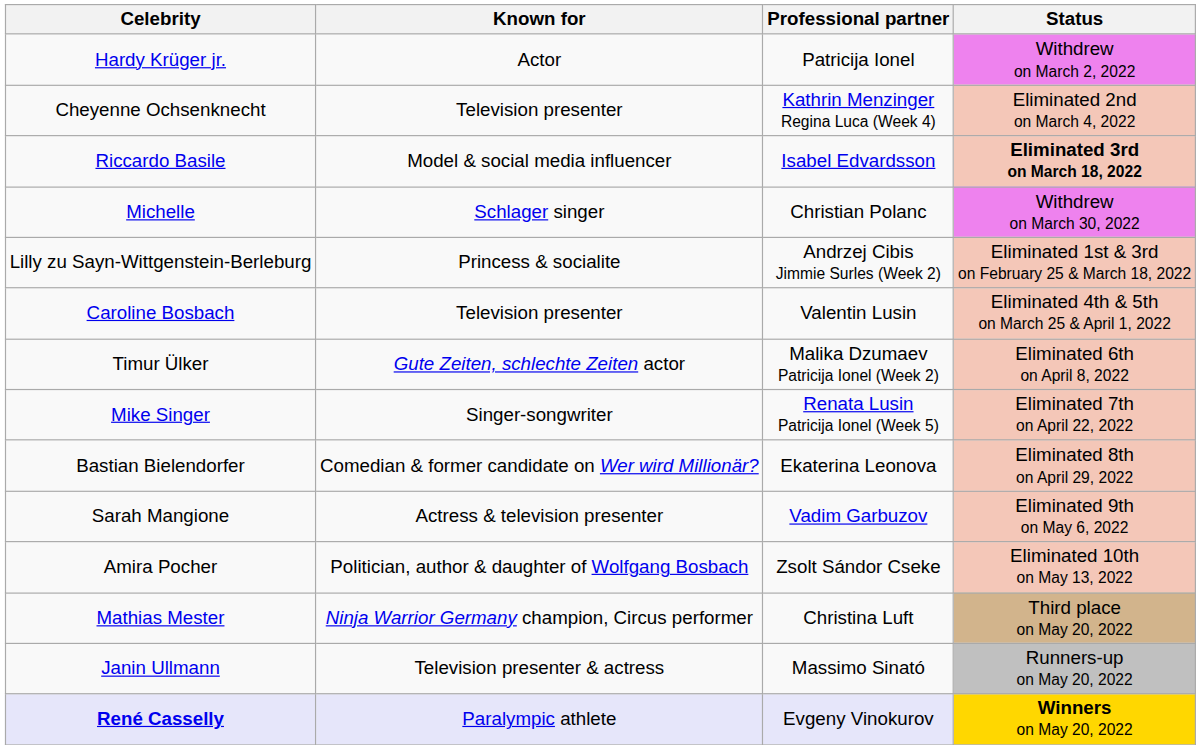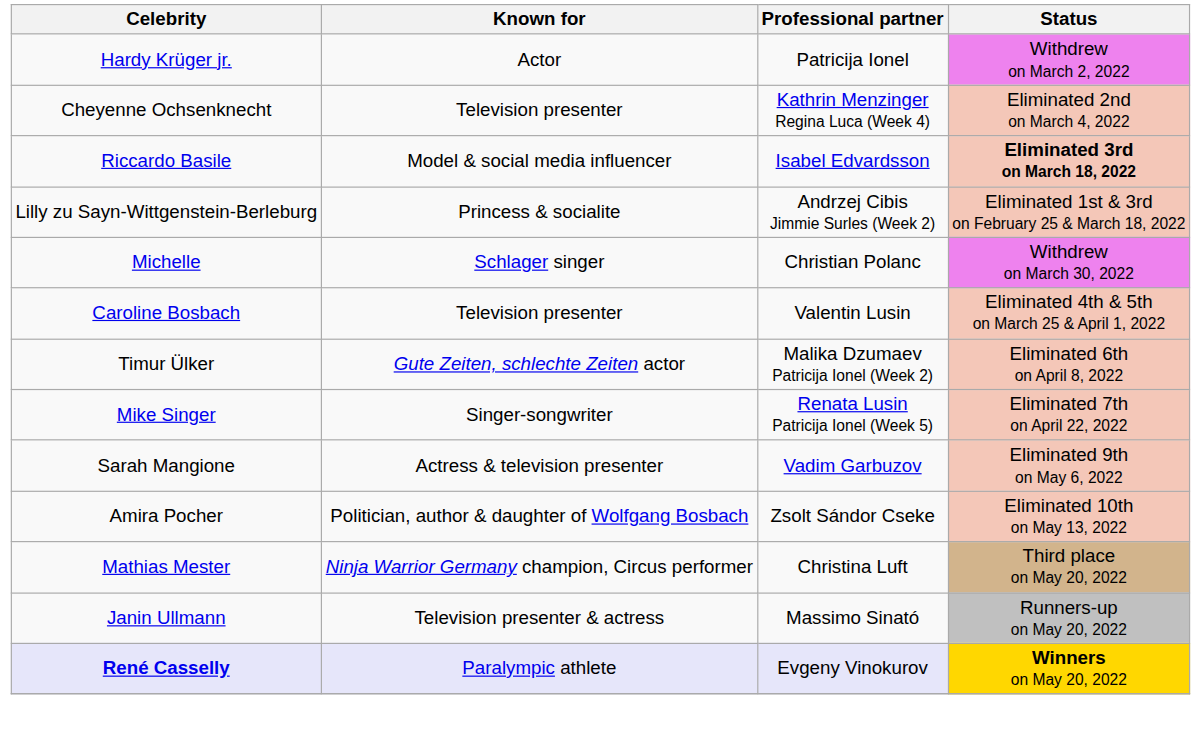rows swapped: (160, 262) <-> (160, 211)
- row: (160, 465)
